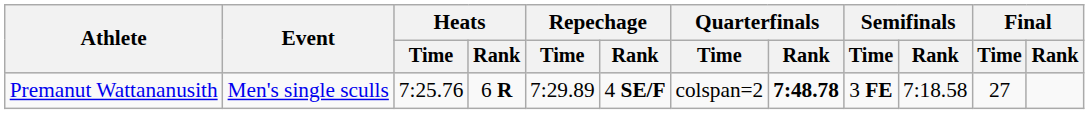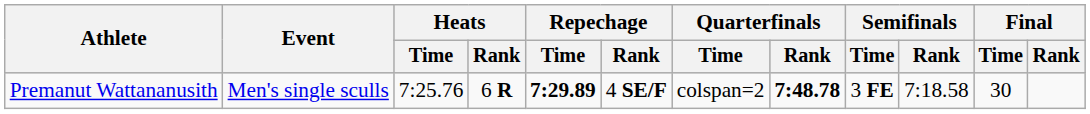(562, 90) normal -> (563, 90) bold
(1000, 90) 27 -> (1001, 90) 30
